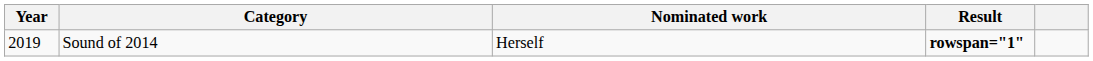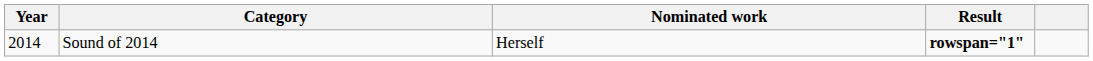(24, 42) 2019 -> (24, 42) 2014
